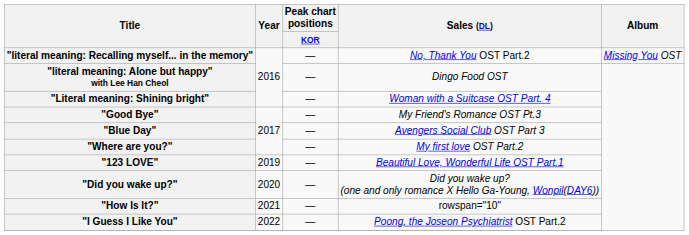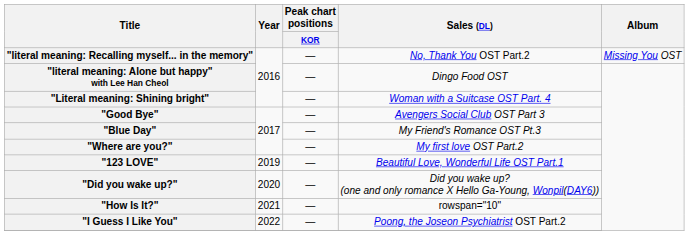(470, 115) My Friend's Romance OST Pt.3 -> (470, 115) Avengers Social Club OST Part 3
(470, 131) Avengers Social Club OST Part 3 -> (470, 131) My Friend's Romance OST Pt.3
